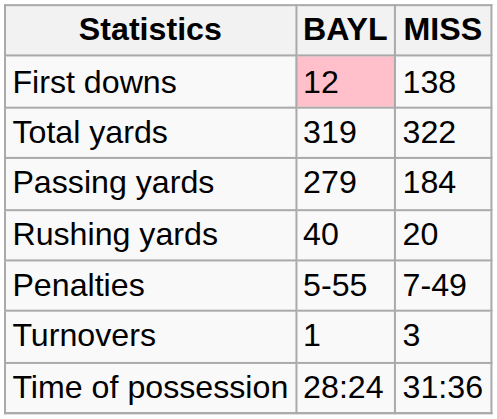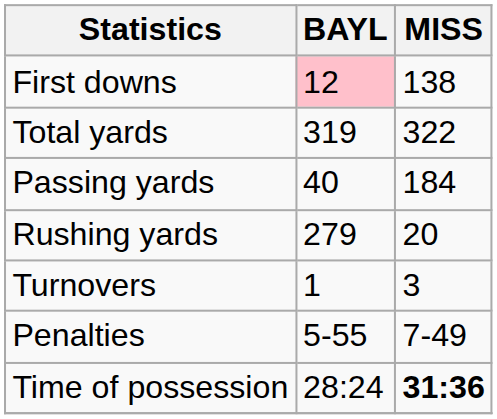(330, 183) 279 -> (321, 183) 40
(321, 234) 40 -> (330, 234) 279
rows swapped: (79, 285) <-> (84, 336)
(443, 387) normal -> (444, 387) bold
